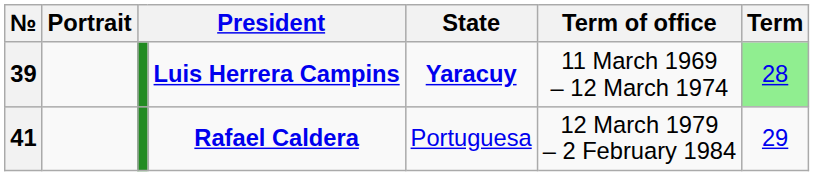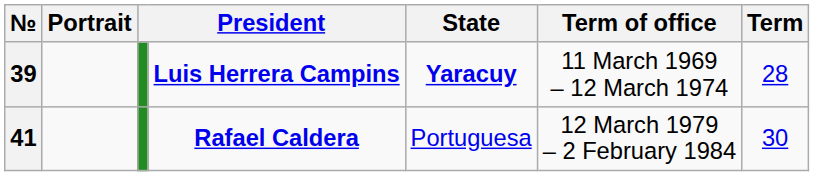(775, 74) lightgreen background -> (775, 74) no background
(775, 138) 29 -> (775, 138) 30
